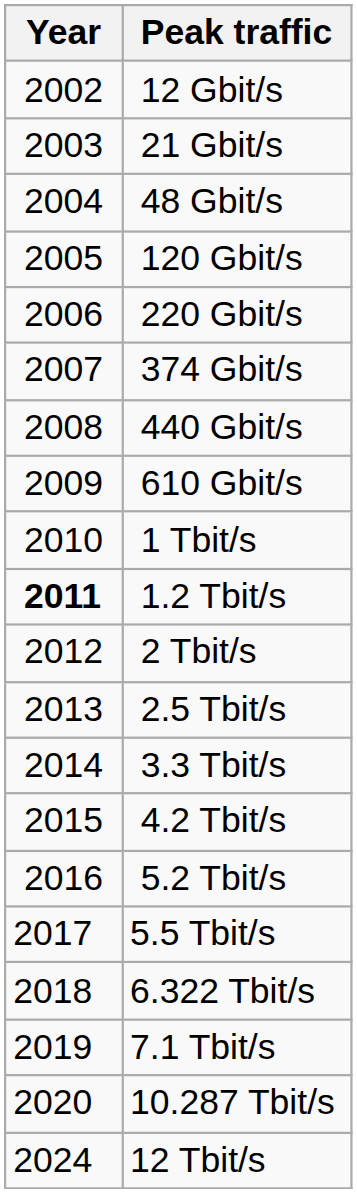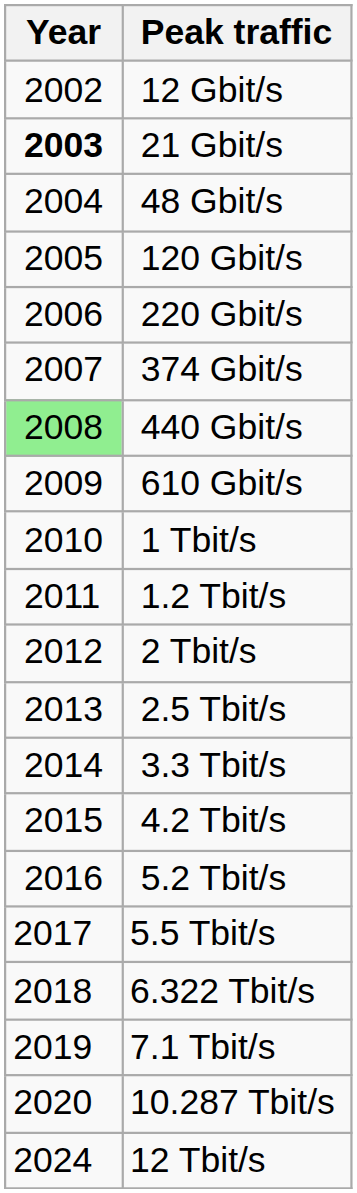(63, 145) normal -> (63, 145) bold
(63, 426) no background -> (63, 426) lightgreen background
(63, 595) bold -> (62, 595) normal
